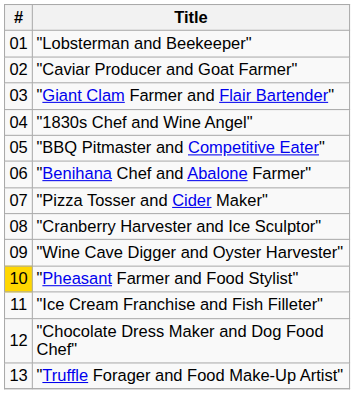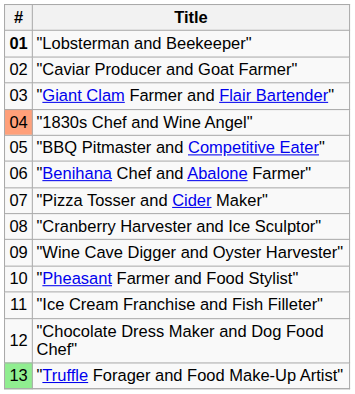(19, 43) normal -> (19, 43) bold
(19, 122) no background -> (19, 122) lightsalmon background
(19, 278) gold background -> (19, 278) no background
(19, 375) no background -> (19, 375) lightgreen background
